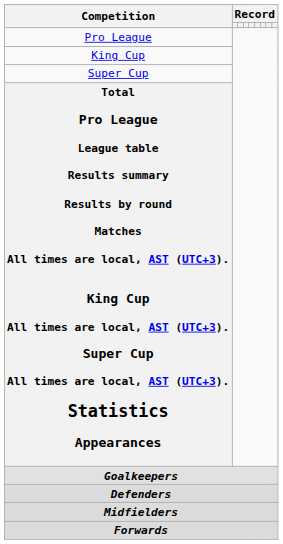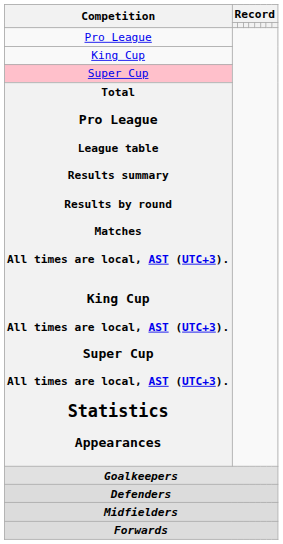(118, 74) no background -> (118, 74) pink background
